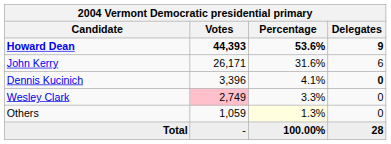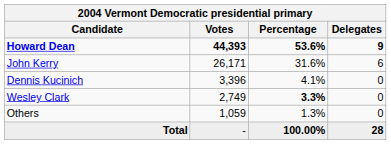(380, 80) bold -> (380, 80) normal
(233, 97) pink background -> (233, 97) no background
(313, 97) normal -> (313, 97) bold
(313, 114) lightyellow background -> (313, 114) no background
